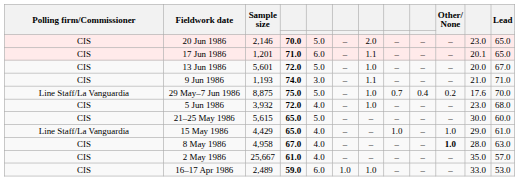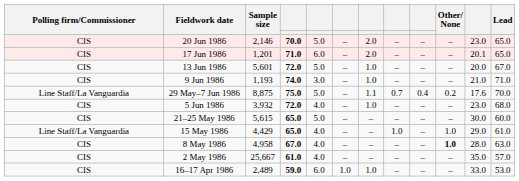(371, 54) 1.1 -> (371, 54) 2.0
(371, 80) 1.1 -> (371, 80) 1.0
(371, 93) 1.0 -> (371, 93) 1.1
